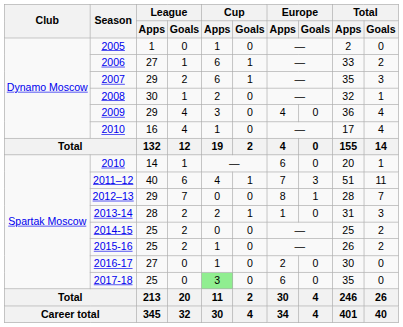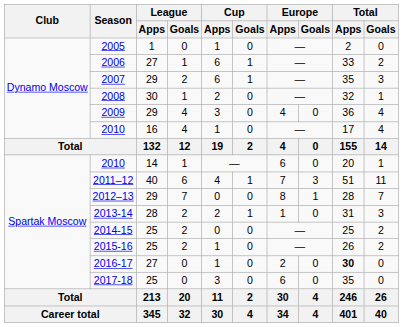(348, 264) normal -> (348, 264) bold
(217, 280) lightgreen background -> (217, 280) no background
